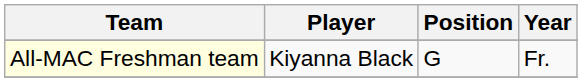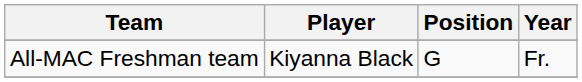(134, 58) lightyellow background -> (134, 58) no background
